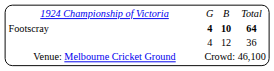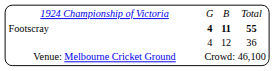(226, 28) 10 -> (226, 28) 11
(251, 28) 64 -> (251, 28) 55
